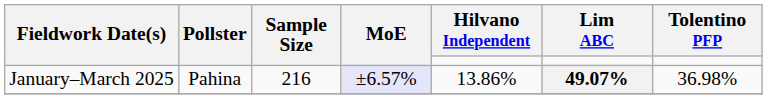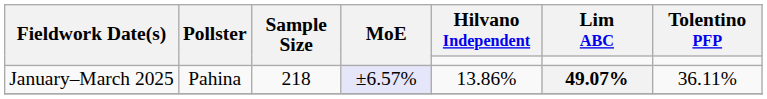(296, 79) 216 -> (296, 79) 218
(707, 79) 36.98% -> (707, 79) 36.11%
